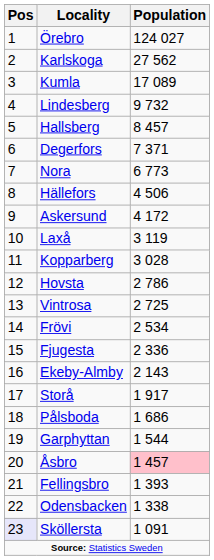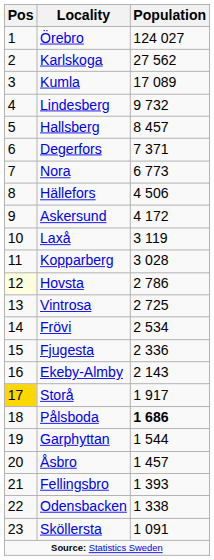(16, 283) no background -> (16, 283) lightyellow background
(16, 395) no background -> (16, 395) gold background
(151, 417) normal -> (151, 417) bold
(151, 462) pink background -> (151, 462) no background
(16, 529) lavender background -> (16, 529) no background
